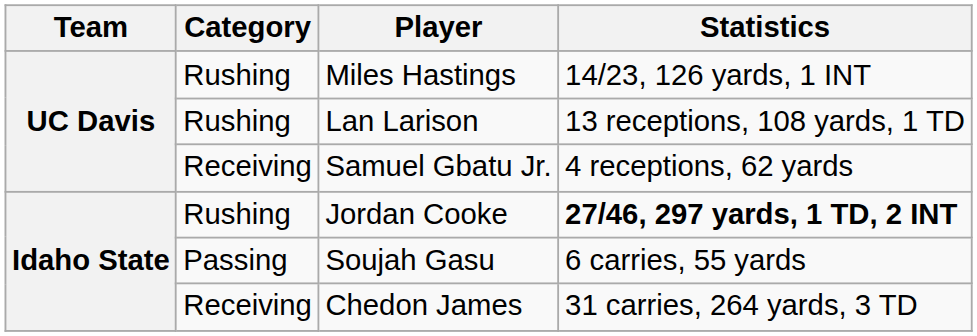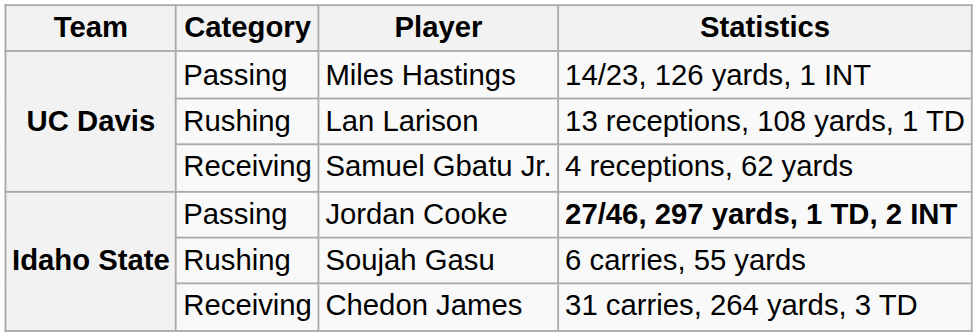(237, 74) Rushing -> (235, 74) Passing
(237, 213) Rushing -> (235, 213) Passing
(235, 260) Passing -> (237, 260) Rushing
